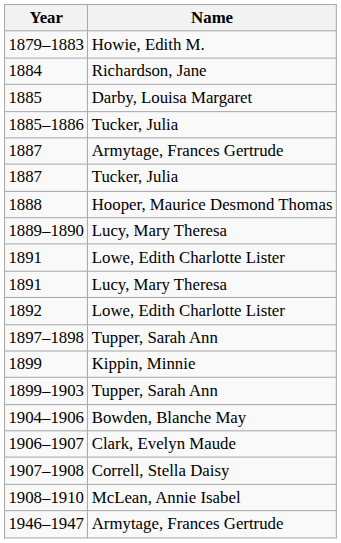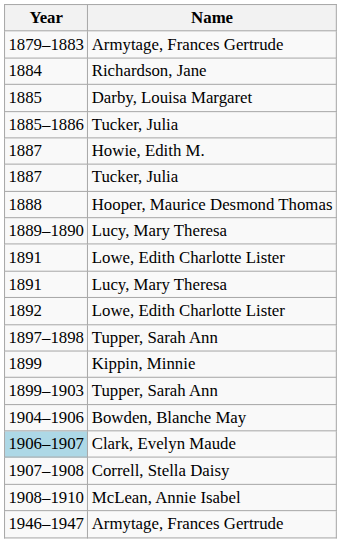(148, 44) Howie, Edith M. -> (188, 44) Armytage, Frances Gertrude
(188, 151) Armytage, Frances Gertrude -> (148, 151) Howie, Edith M.
(46, 444) no background -> (46, 444) lightblue background
